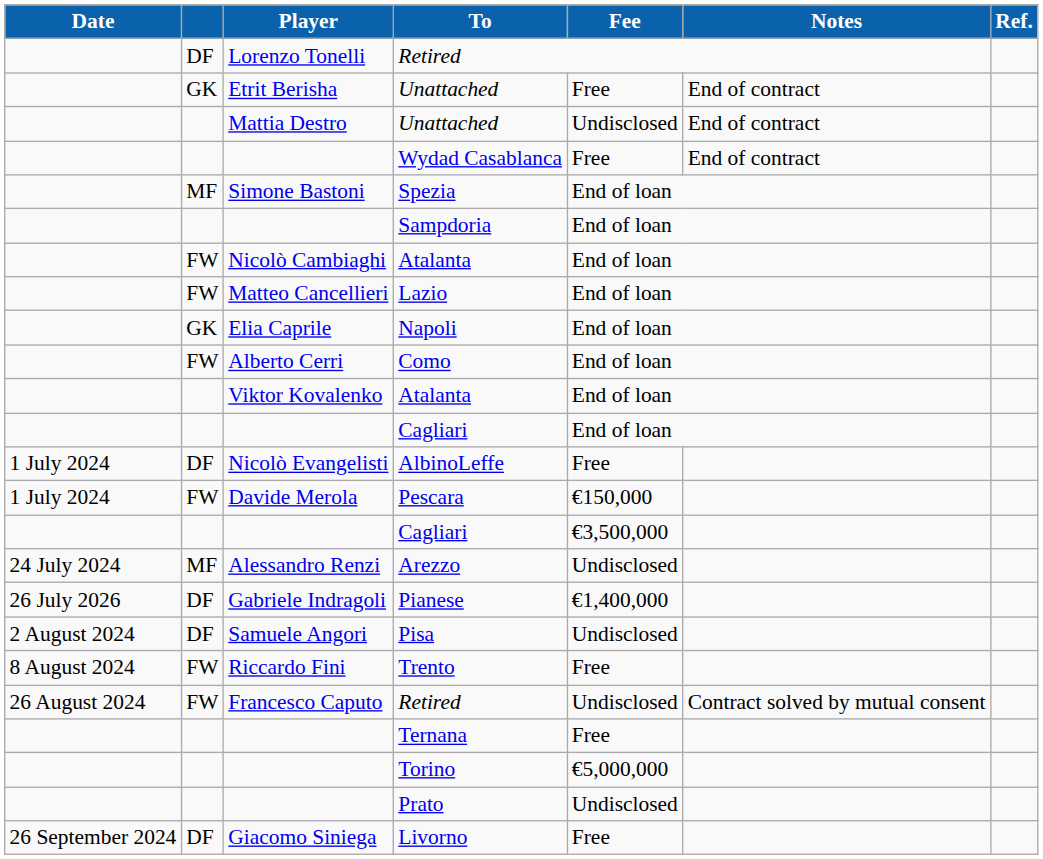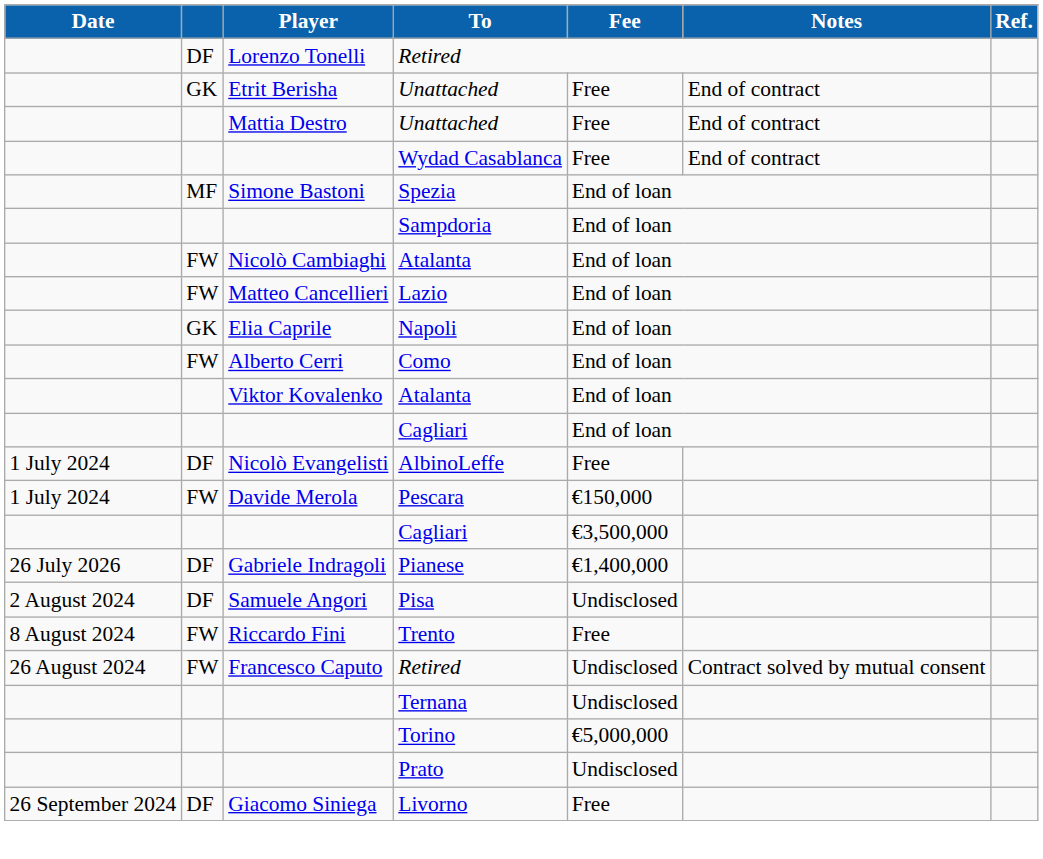(625, 123) Undisclosed -> (591, 123) Free
- row: (304, 565)
(591, 735) Free -> (625, 701) Undisclosed
